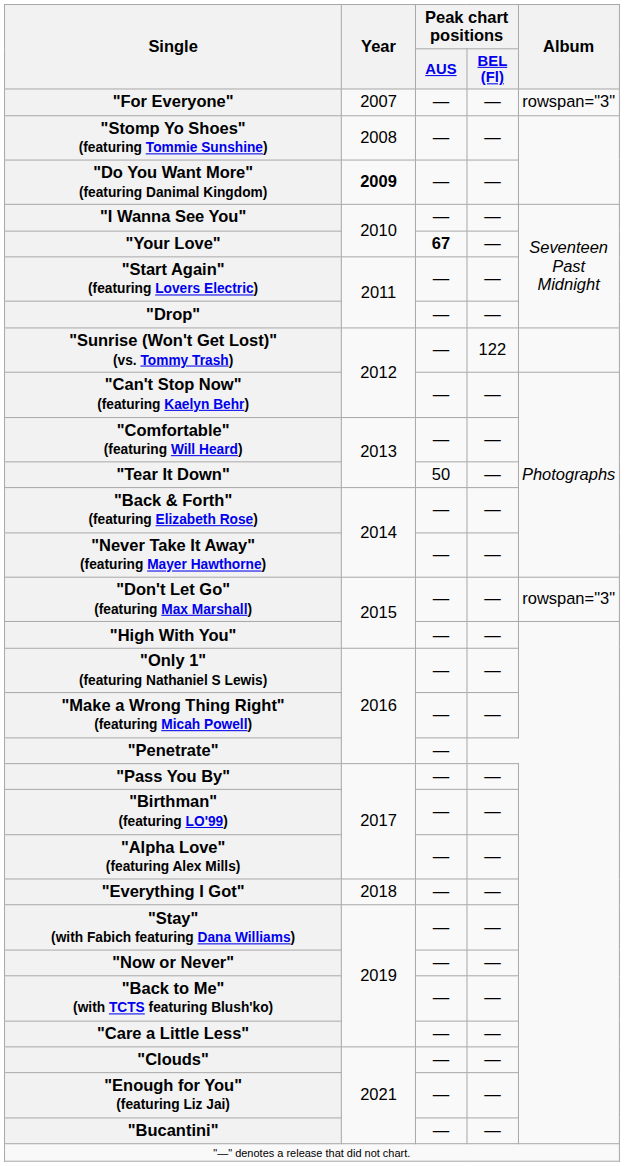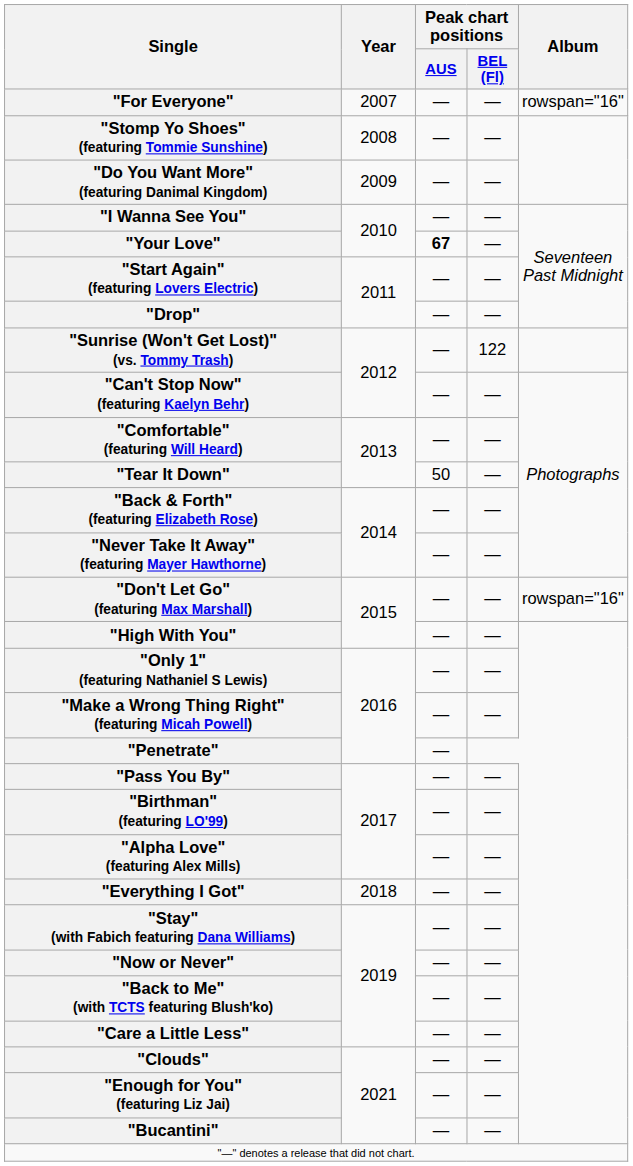(569, 102) rowspan="3" -> (573, 102) rowspan="16"
(378, 182) bold -> (378, 182) normal
(569, 599) rowspan="3" -> (573, 599) rowspan="16"
